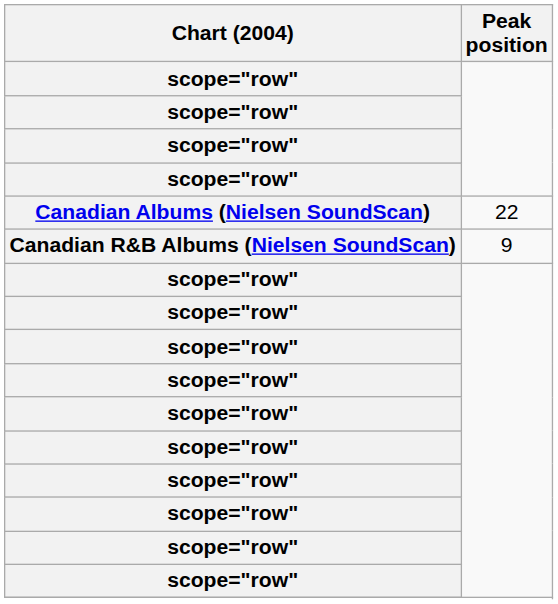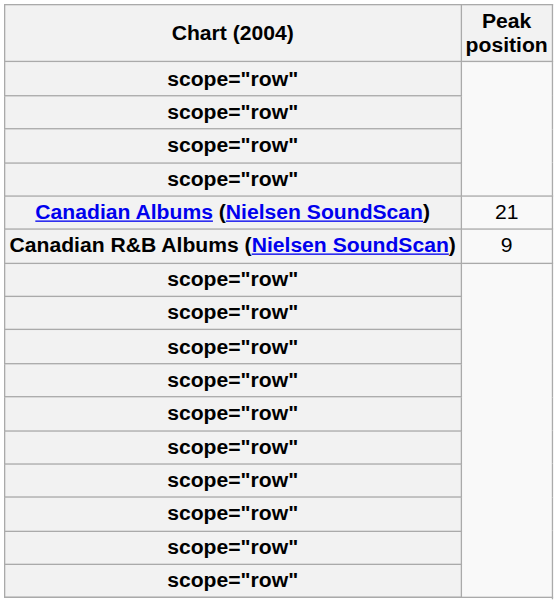(507, 212) 22 -> (507, 212) 21
